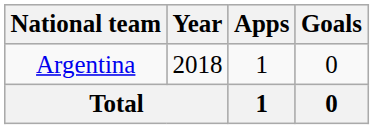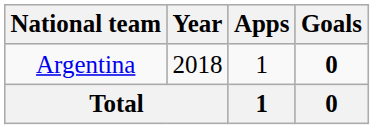(331, 63) normal -> (331, 63) bold
